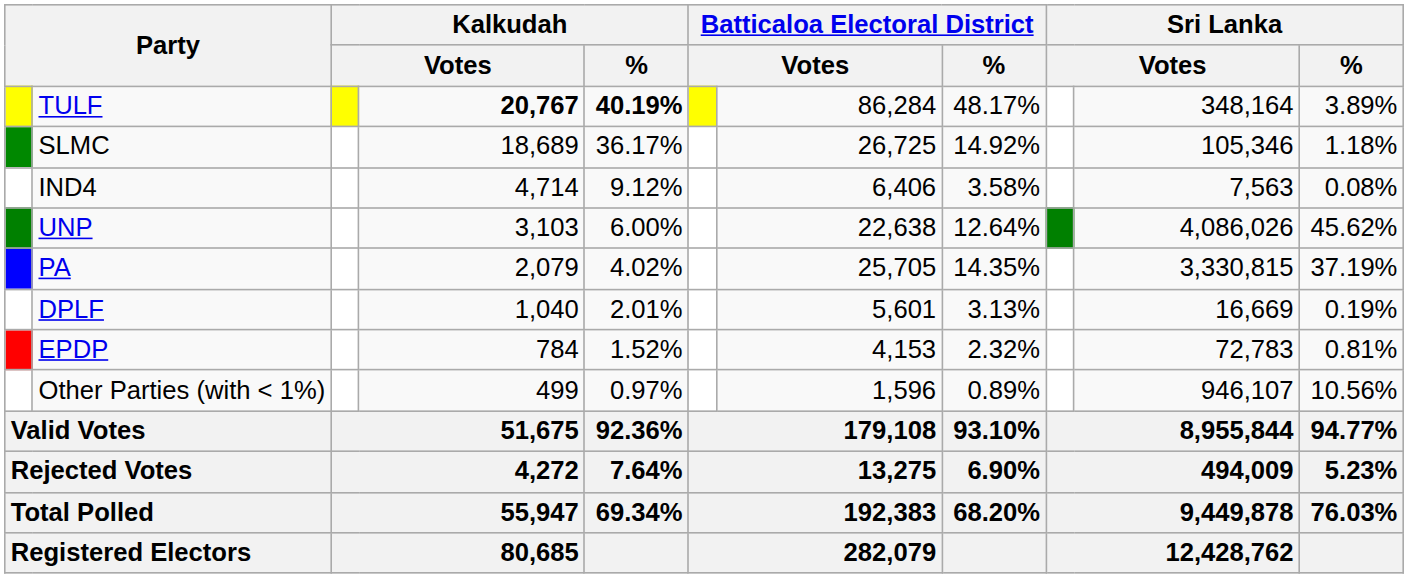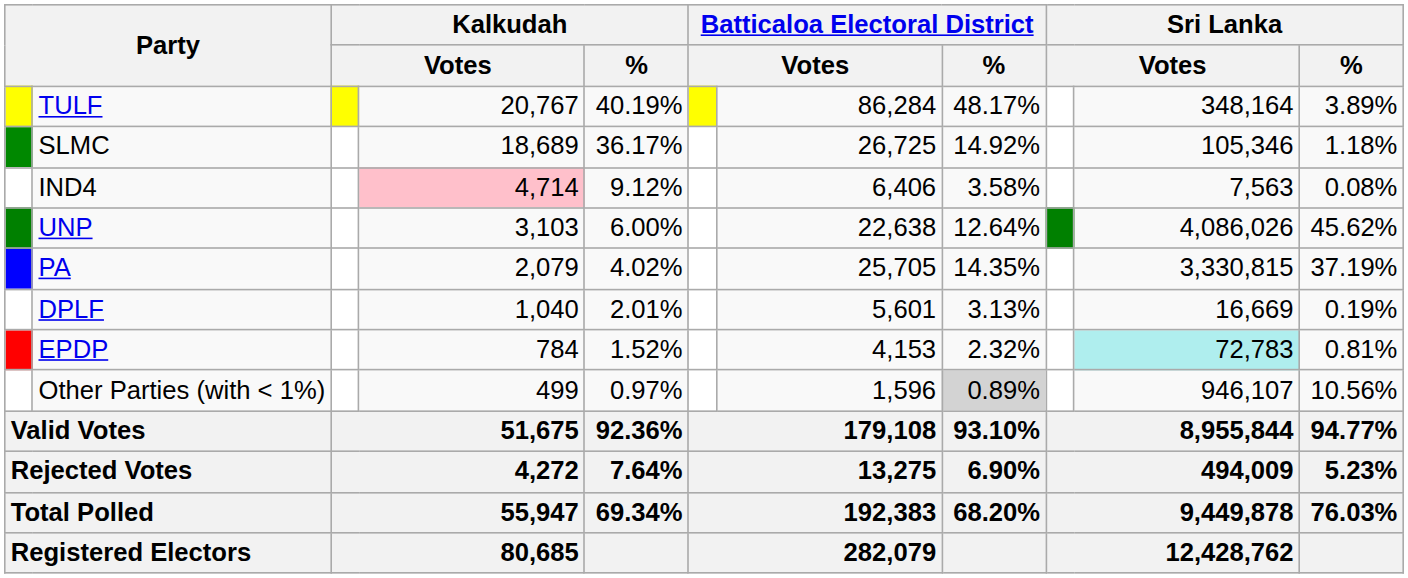(540, 106) bold -> (540, 106) normal
(639, 106) bold -> (639, 106) normal
(547, 187) no background -> (547, 187) pink background
(1254, 349) no background -> (1254, 349) paleturquoise background
(1004, 390) no background -> (1004, 390) lightgrey background
